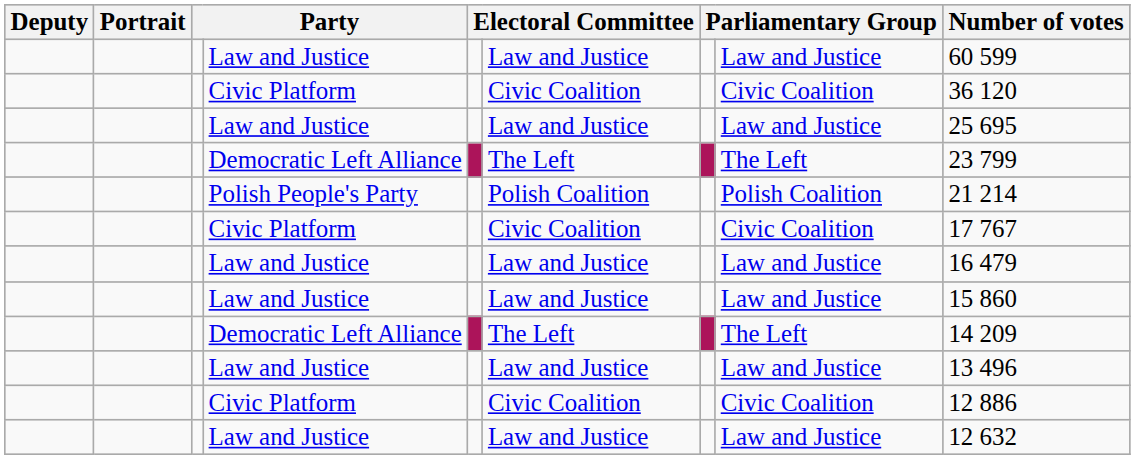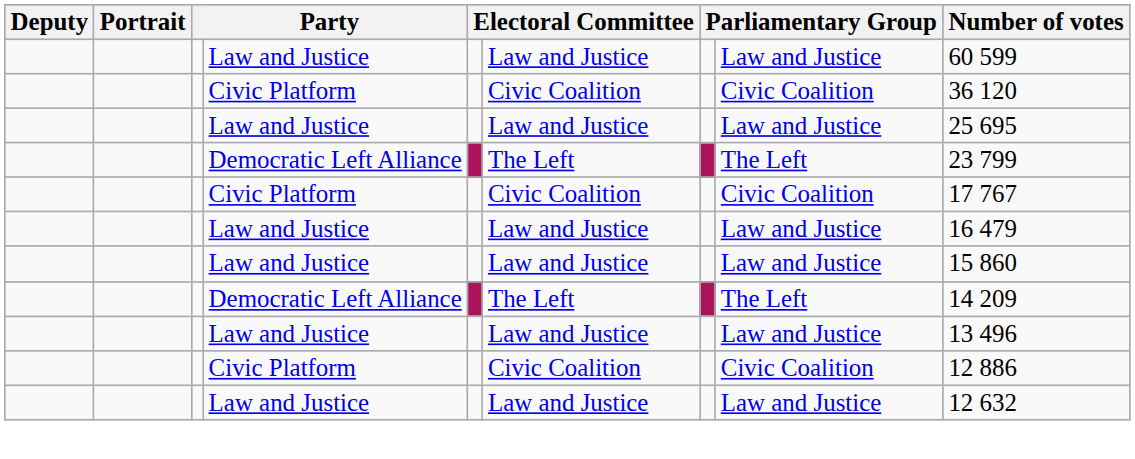- row: (49, 195)
